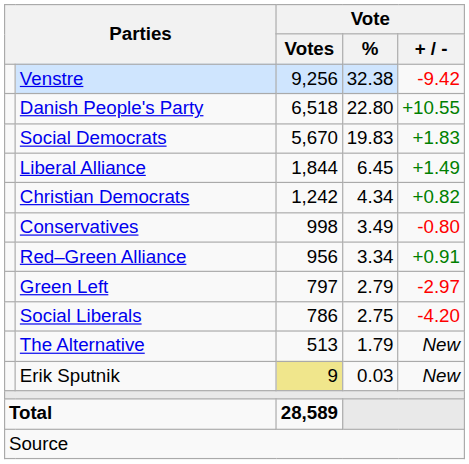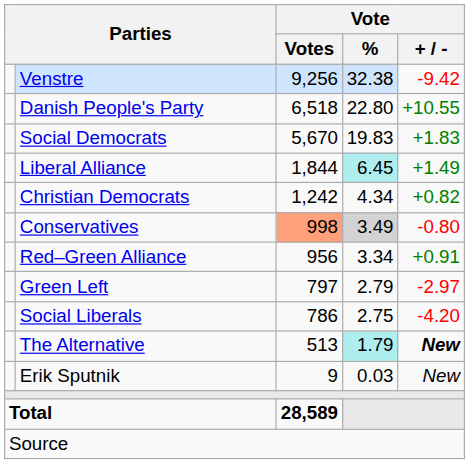(375, 167) no background -> (375, 167) paleturquoise background
(322, 227) no background -> (322, 227) lightsalmon background
(375, 227) no background -> (375, 227) lightgrey background
(375, 345) no background -> (375, 345) paleturquoise background
(441, 345) normal -> (441, 345) bold
(333, 375) khaki background -> (333, 375) no background
